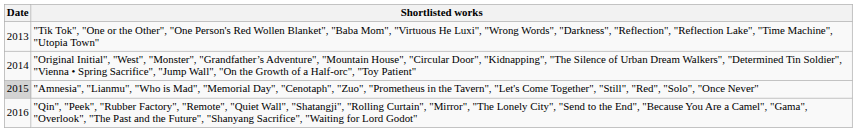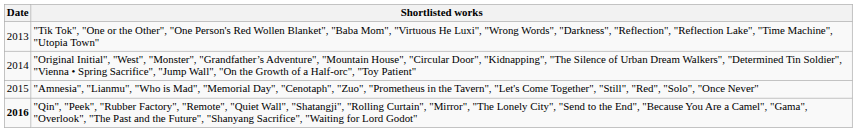(18, 89) lightgrey background -> (18, 89) no background
(18, 112) normal -> (18, 112) bold
